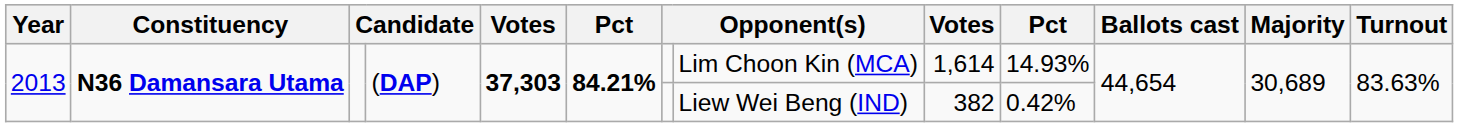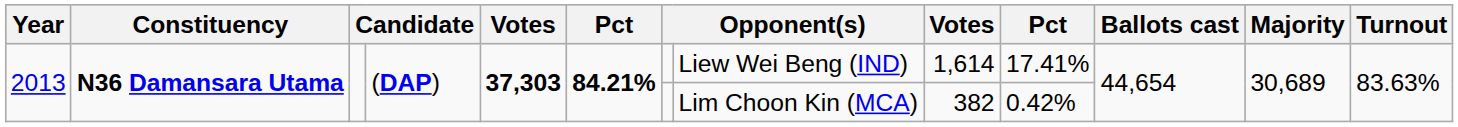(798, 63) Lim Choon Kin (MCA) -> (793, 63) Liew Wei Beng (IND)
(1048, 63) 14.93% -> (1048, 63) 17.41%
(793, 102) Liew Wei Beng (IND) -> (798, 102) Lim Choon Kin (MCA)
